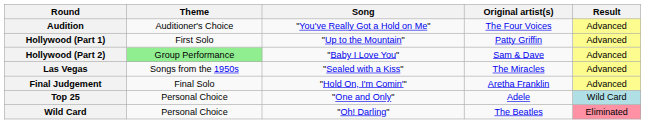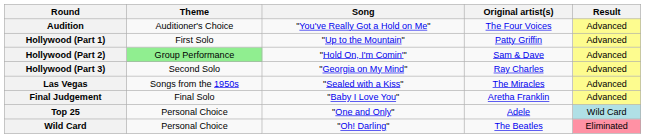(363, 55) "Baby I Love You" -> (363, 55) "Hold On, I'm Comin'"
+ row: (65, 69)
(363, 84) "Hold On, I'm Comin'" -> (363, 98) "Baby I Love You"
